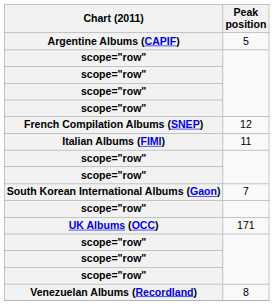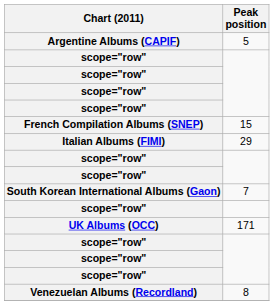(246, 125) 12 -> (246, 125) 15
(246, 141) 11 -> (246, 141) 29
